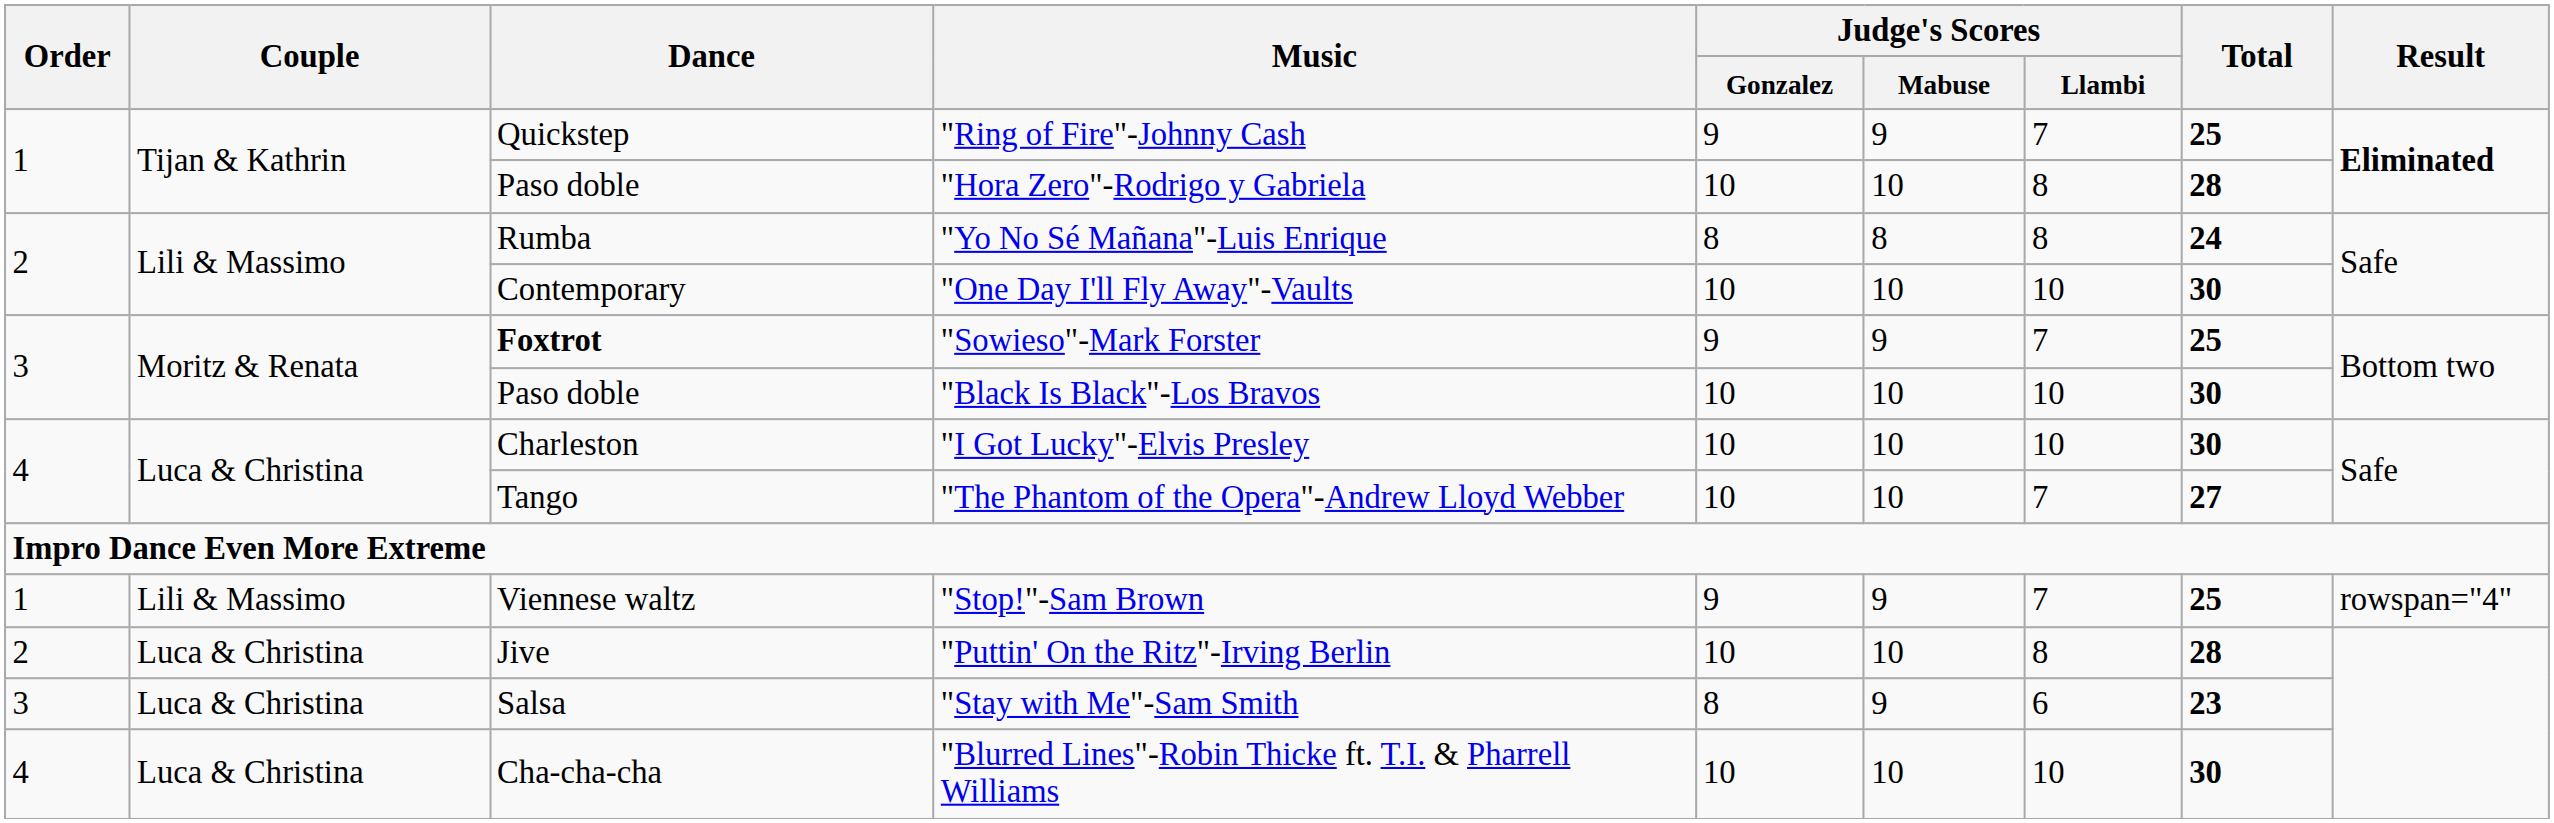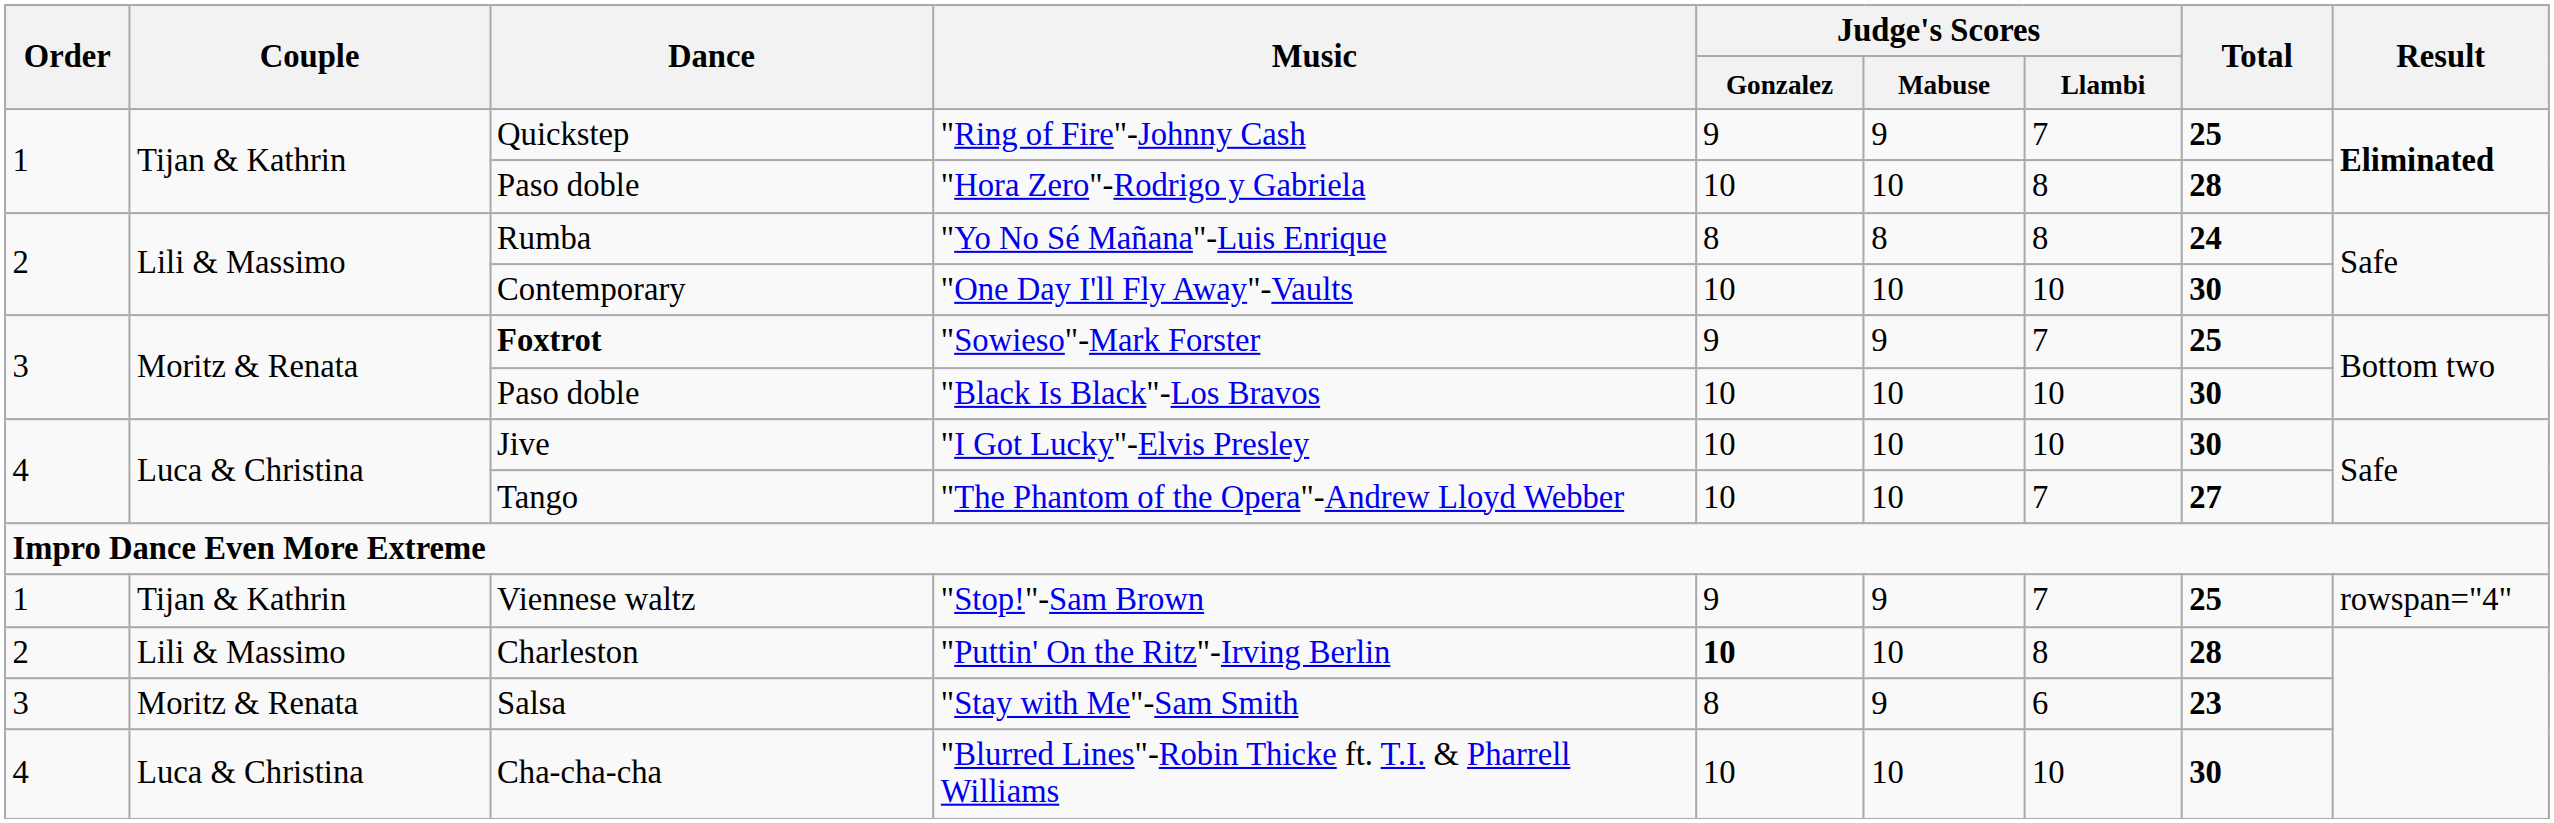(568, 444) Charleston -> (523, 444) Jive
(241, 599) Lili & Massimo -> (242, 599) Tijan & Kathrin
(250, 651) Luca & Christina -> (241, 651) Lili & Massimo
(523, 651) Jive -> (568, 651) Charleston
(1719, 651) normal -> (1719, 651) bold
(250, 703) Luca & Christina -> (248, 703) Moritz & Renata
